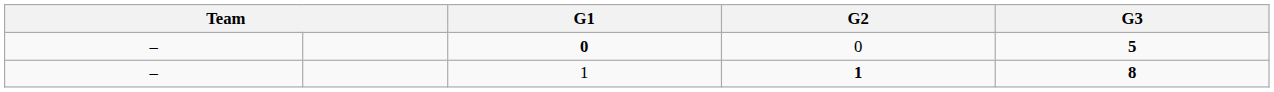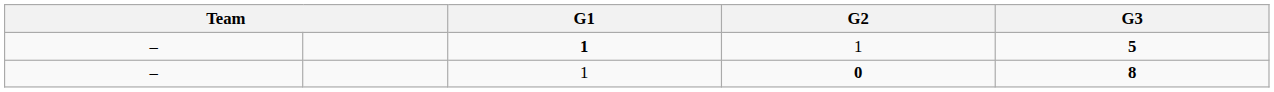(584, 46) 0 -> (584, 46) 1
(858, 46) 0 -> (858, 46) 1
(858, 73) 1 -> (858, 73) 0
